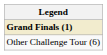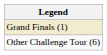(39, 27) bold -> (37, 27) normal
